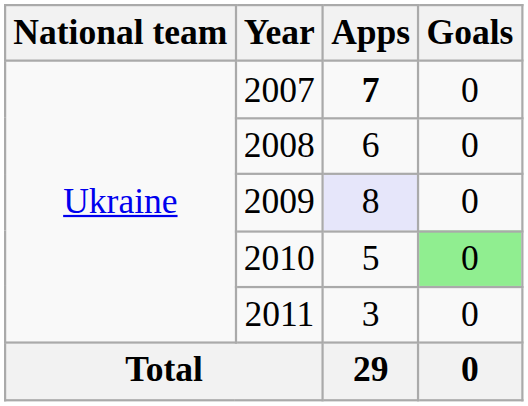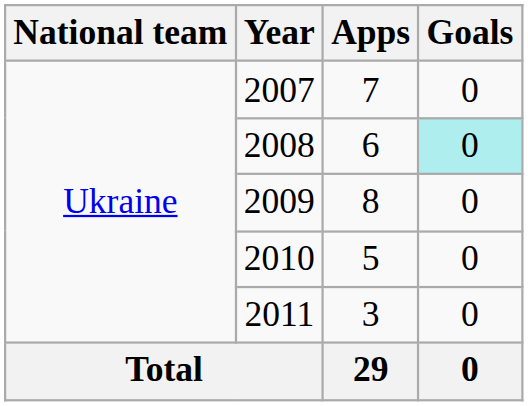(371, 88) bold -> (371, 88) normal
(470, 145) no background -> (470, 145) paleturquoise background
(371, 201) lavender background -> (371, 201) no background
(470, 257) lightgreen background -> (470, 257) no background
